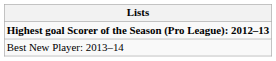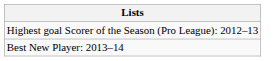(138, 30) bold -> (133, 30) normal
